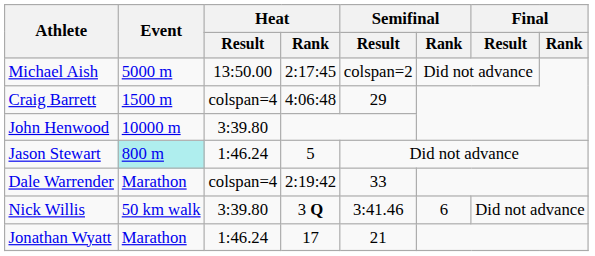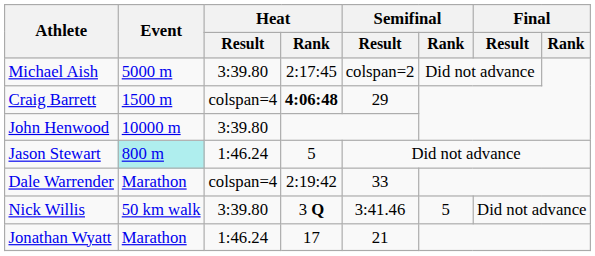(243, 72) 13:50.00 -> (243, 72) 3:39.80
(311, 99) normal -> (311, 99) bold
(444, 210) 6 -> (446, 210) 5
